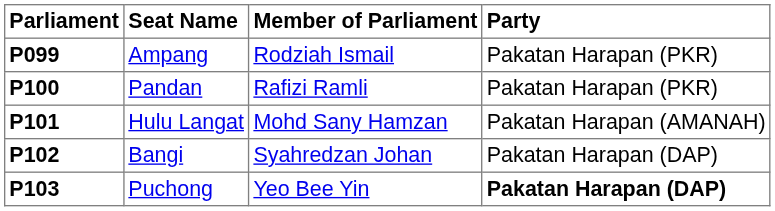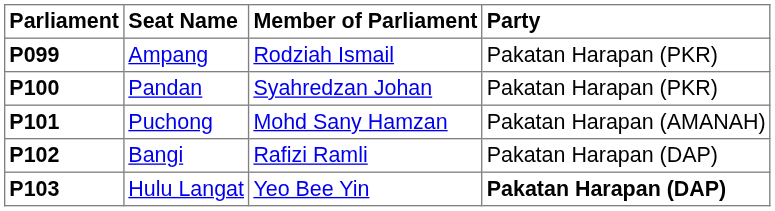(311, 88) Rafizi Ramli -> (343, 88) Syahredzan Johan
(186, 121) Hulu Langat -> (171, 121) Puchong
(343, 155) Syahredzan Johan -> (311, 155) Rafizi Ramli
(171, 188) Puchong -> (186, 188) Hulu Langat
